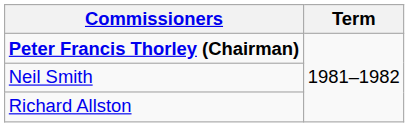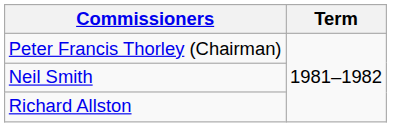(154, 48) bold -> (145, 48) normal
